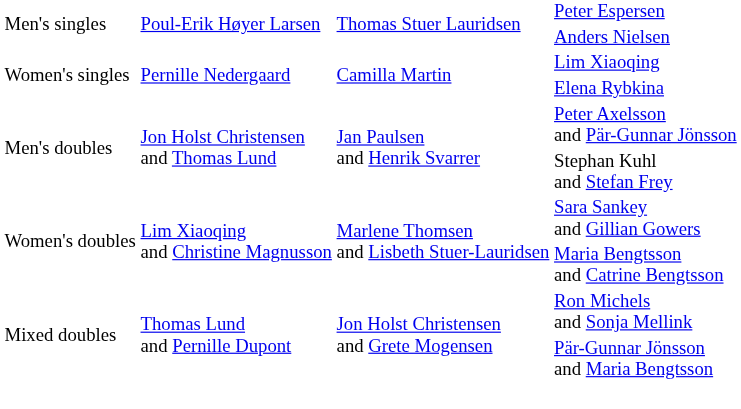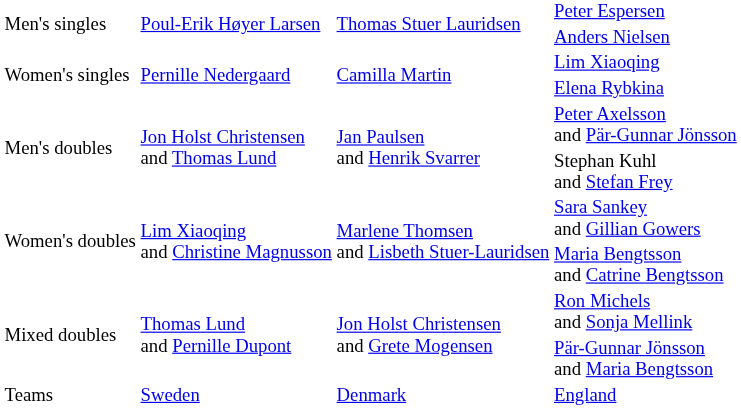+ row: (585, 394)
